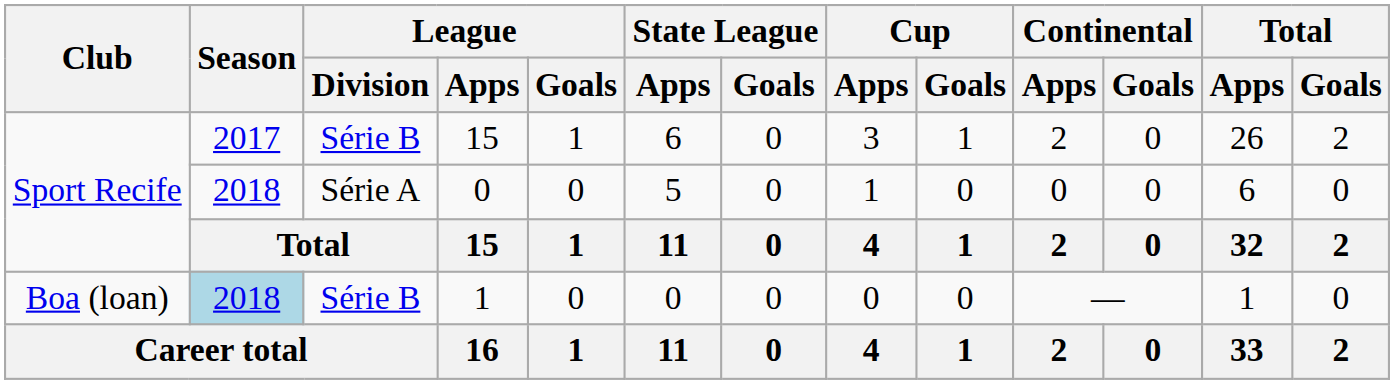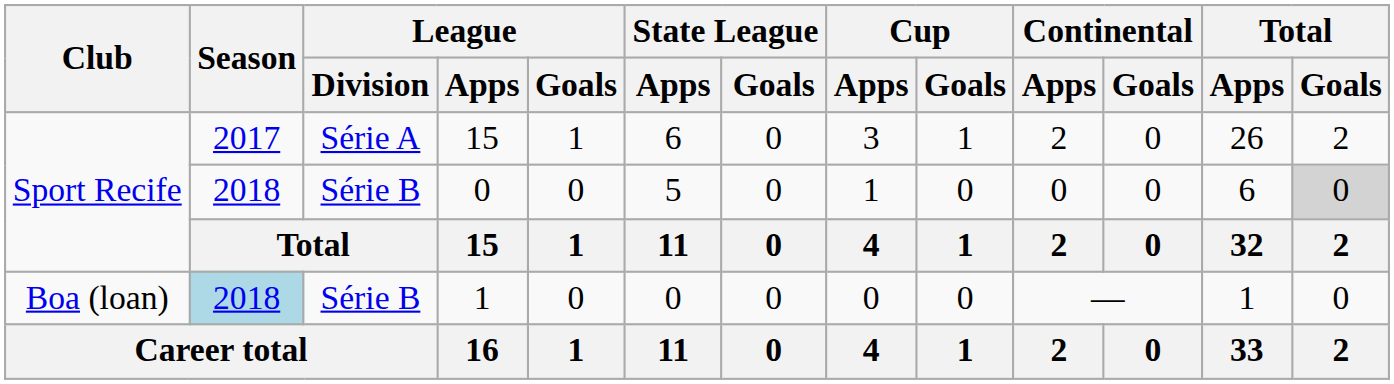(370, 137) Série B -> (370, 137) Série A
(370, 191) Série A -> (370, 191) Série B
(1341, 191) no background -> (1341, 191) lightgrey background
